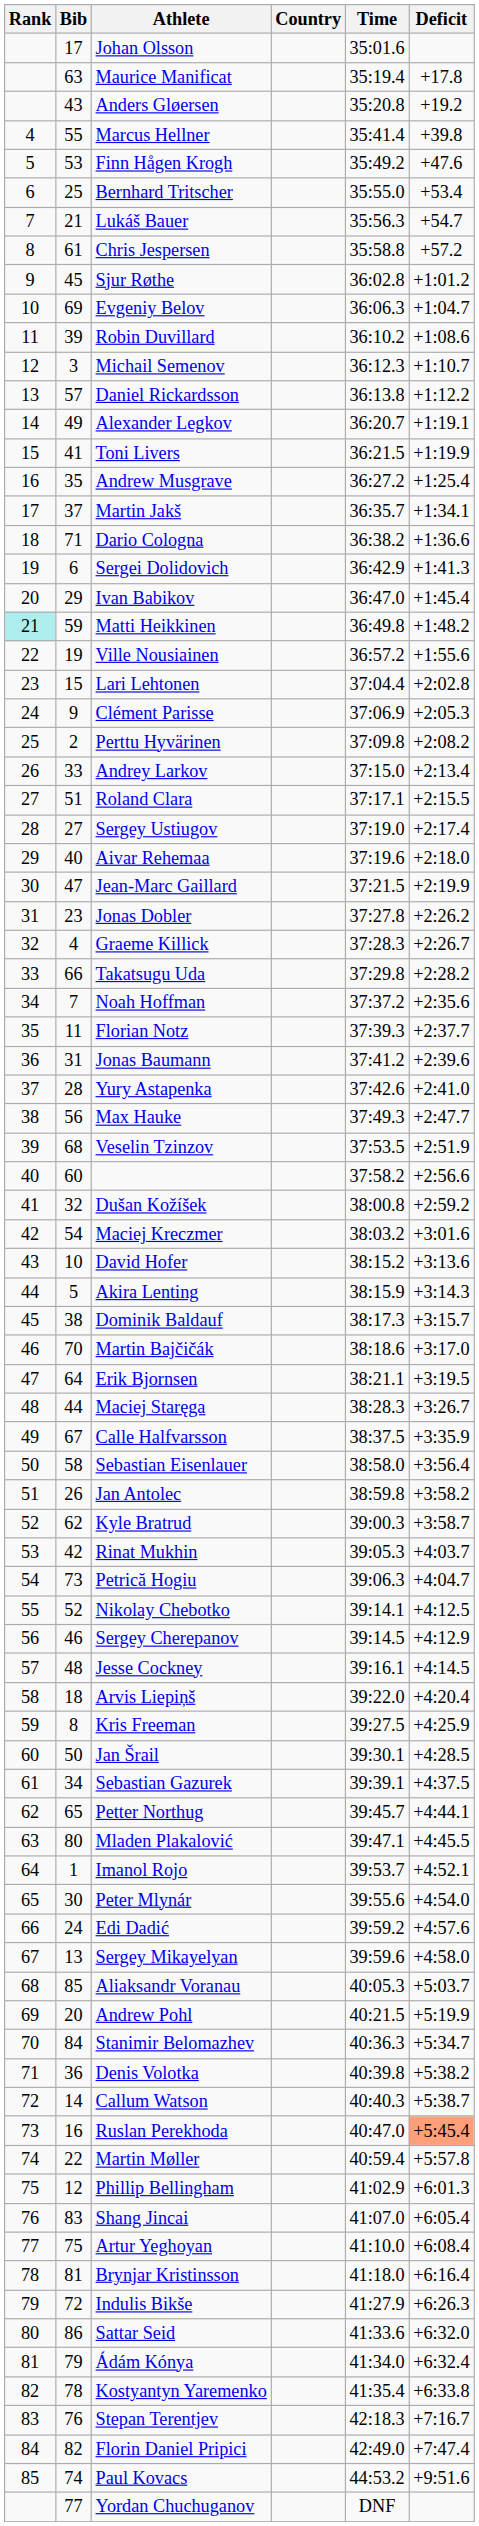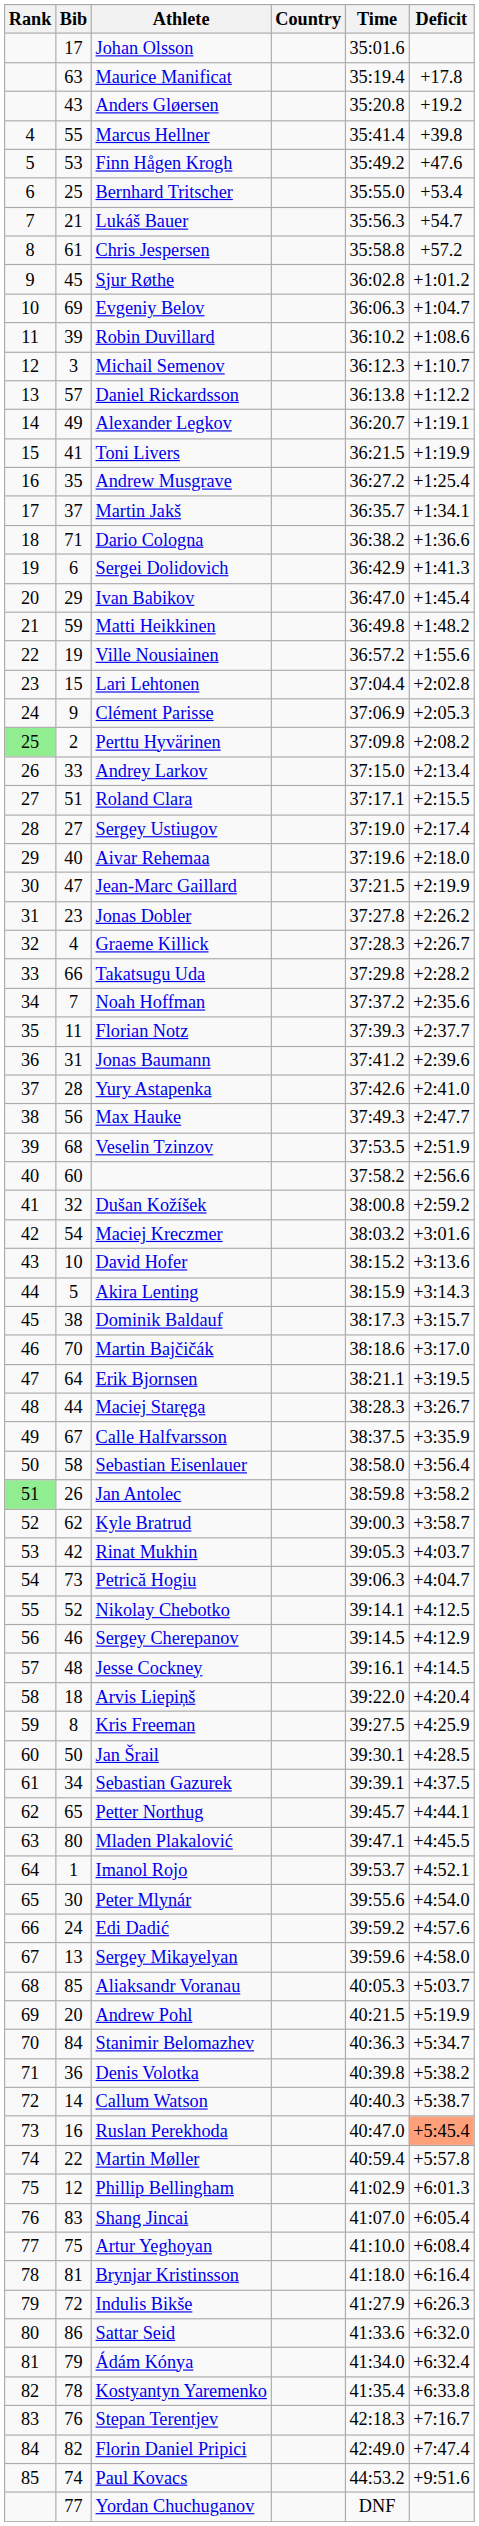(30, 626) paleturquoise background -> (30, 626) no background
(30, 742) no background -> (30, 742) lightgreen background
(30, 1494) no background -> (30, 1494) lightgreen background
